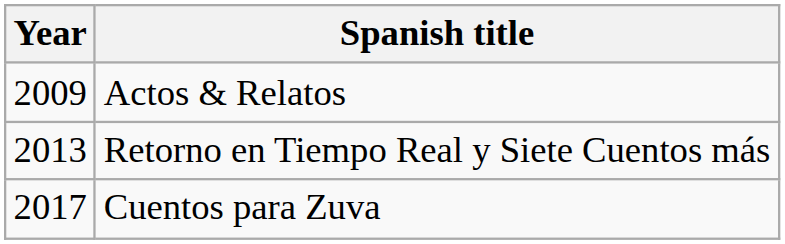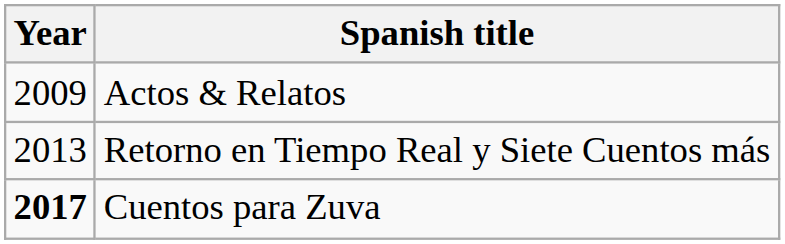(50, 207) normal -> (50, 207) bold
